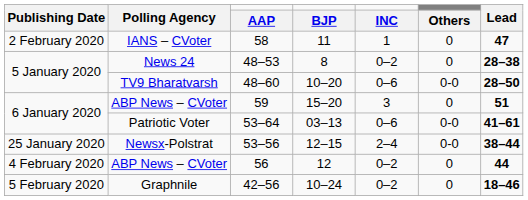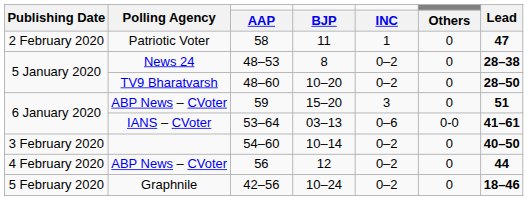(169, 41) IANS – CVoter -> (169, 41) Patriotic Voter
(387, 82) 0–6 -> (387, 82) 0–2
(449, 82) 0-0 -> (449, 82) 0
(169, 123) Patriotic Voter -> (169, 123) IANS – CVoter
- row: (261, 144)
+ row: (261, 144)
